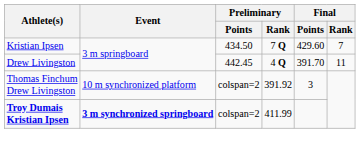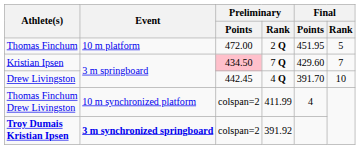+ row: (42, 46)
(239, 46) no background -> (239, 63) pink background
(341, 63) 11 -> (341, 79) 10
(278, 85) 391.92 -> (278, 102) 411.99
(311, 85) 3 -> (311, 102) 4
(278, 114) 411.99 -> (278, 130) 391.92
